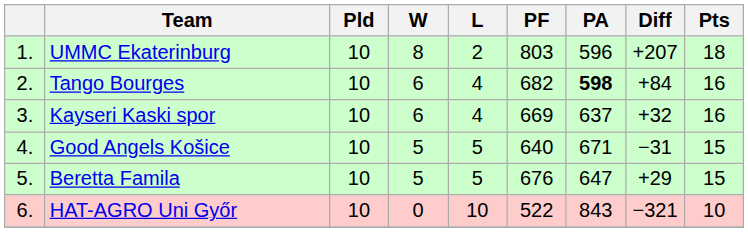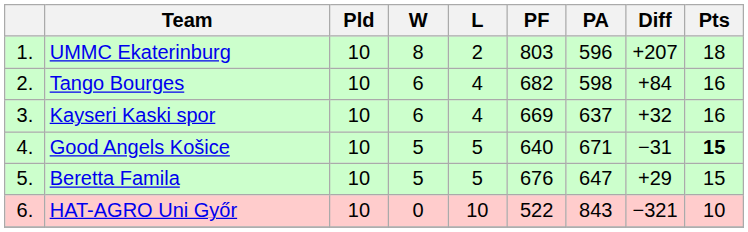(596, 83) bold -> (596, 83) normal
(714, 147) normal -> (714, 147) bold
